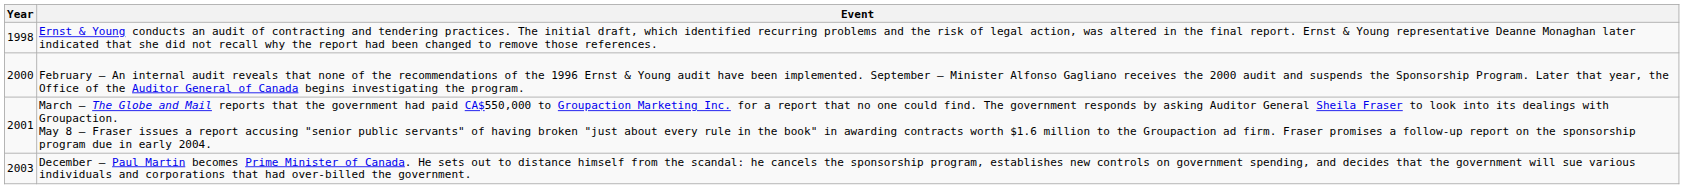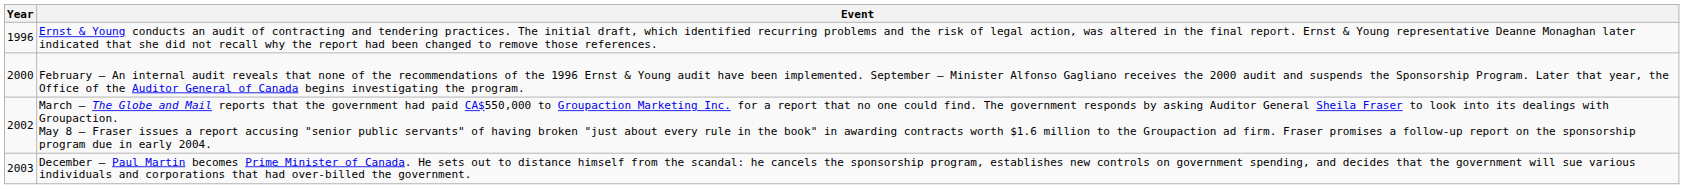(20, 38) 1998 -> (20, 38) 1996
(20, 125) 2001 -> (20, 125) 2002
